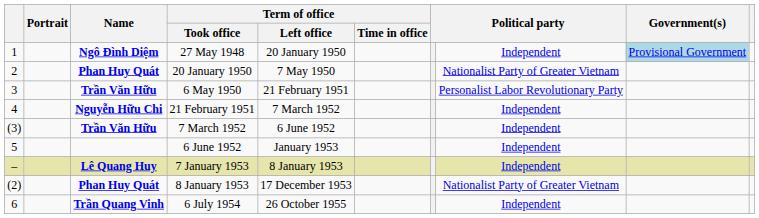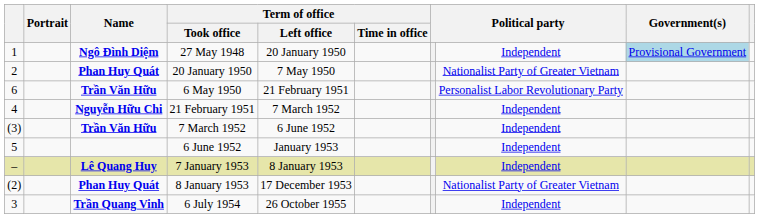(14, 90) 3 -> (14, 90) 6
(14, 204) 6 -> (14, 204) 3
